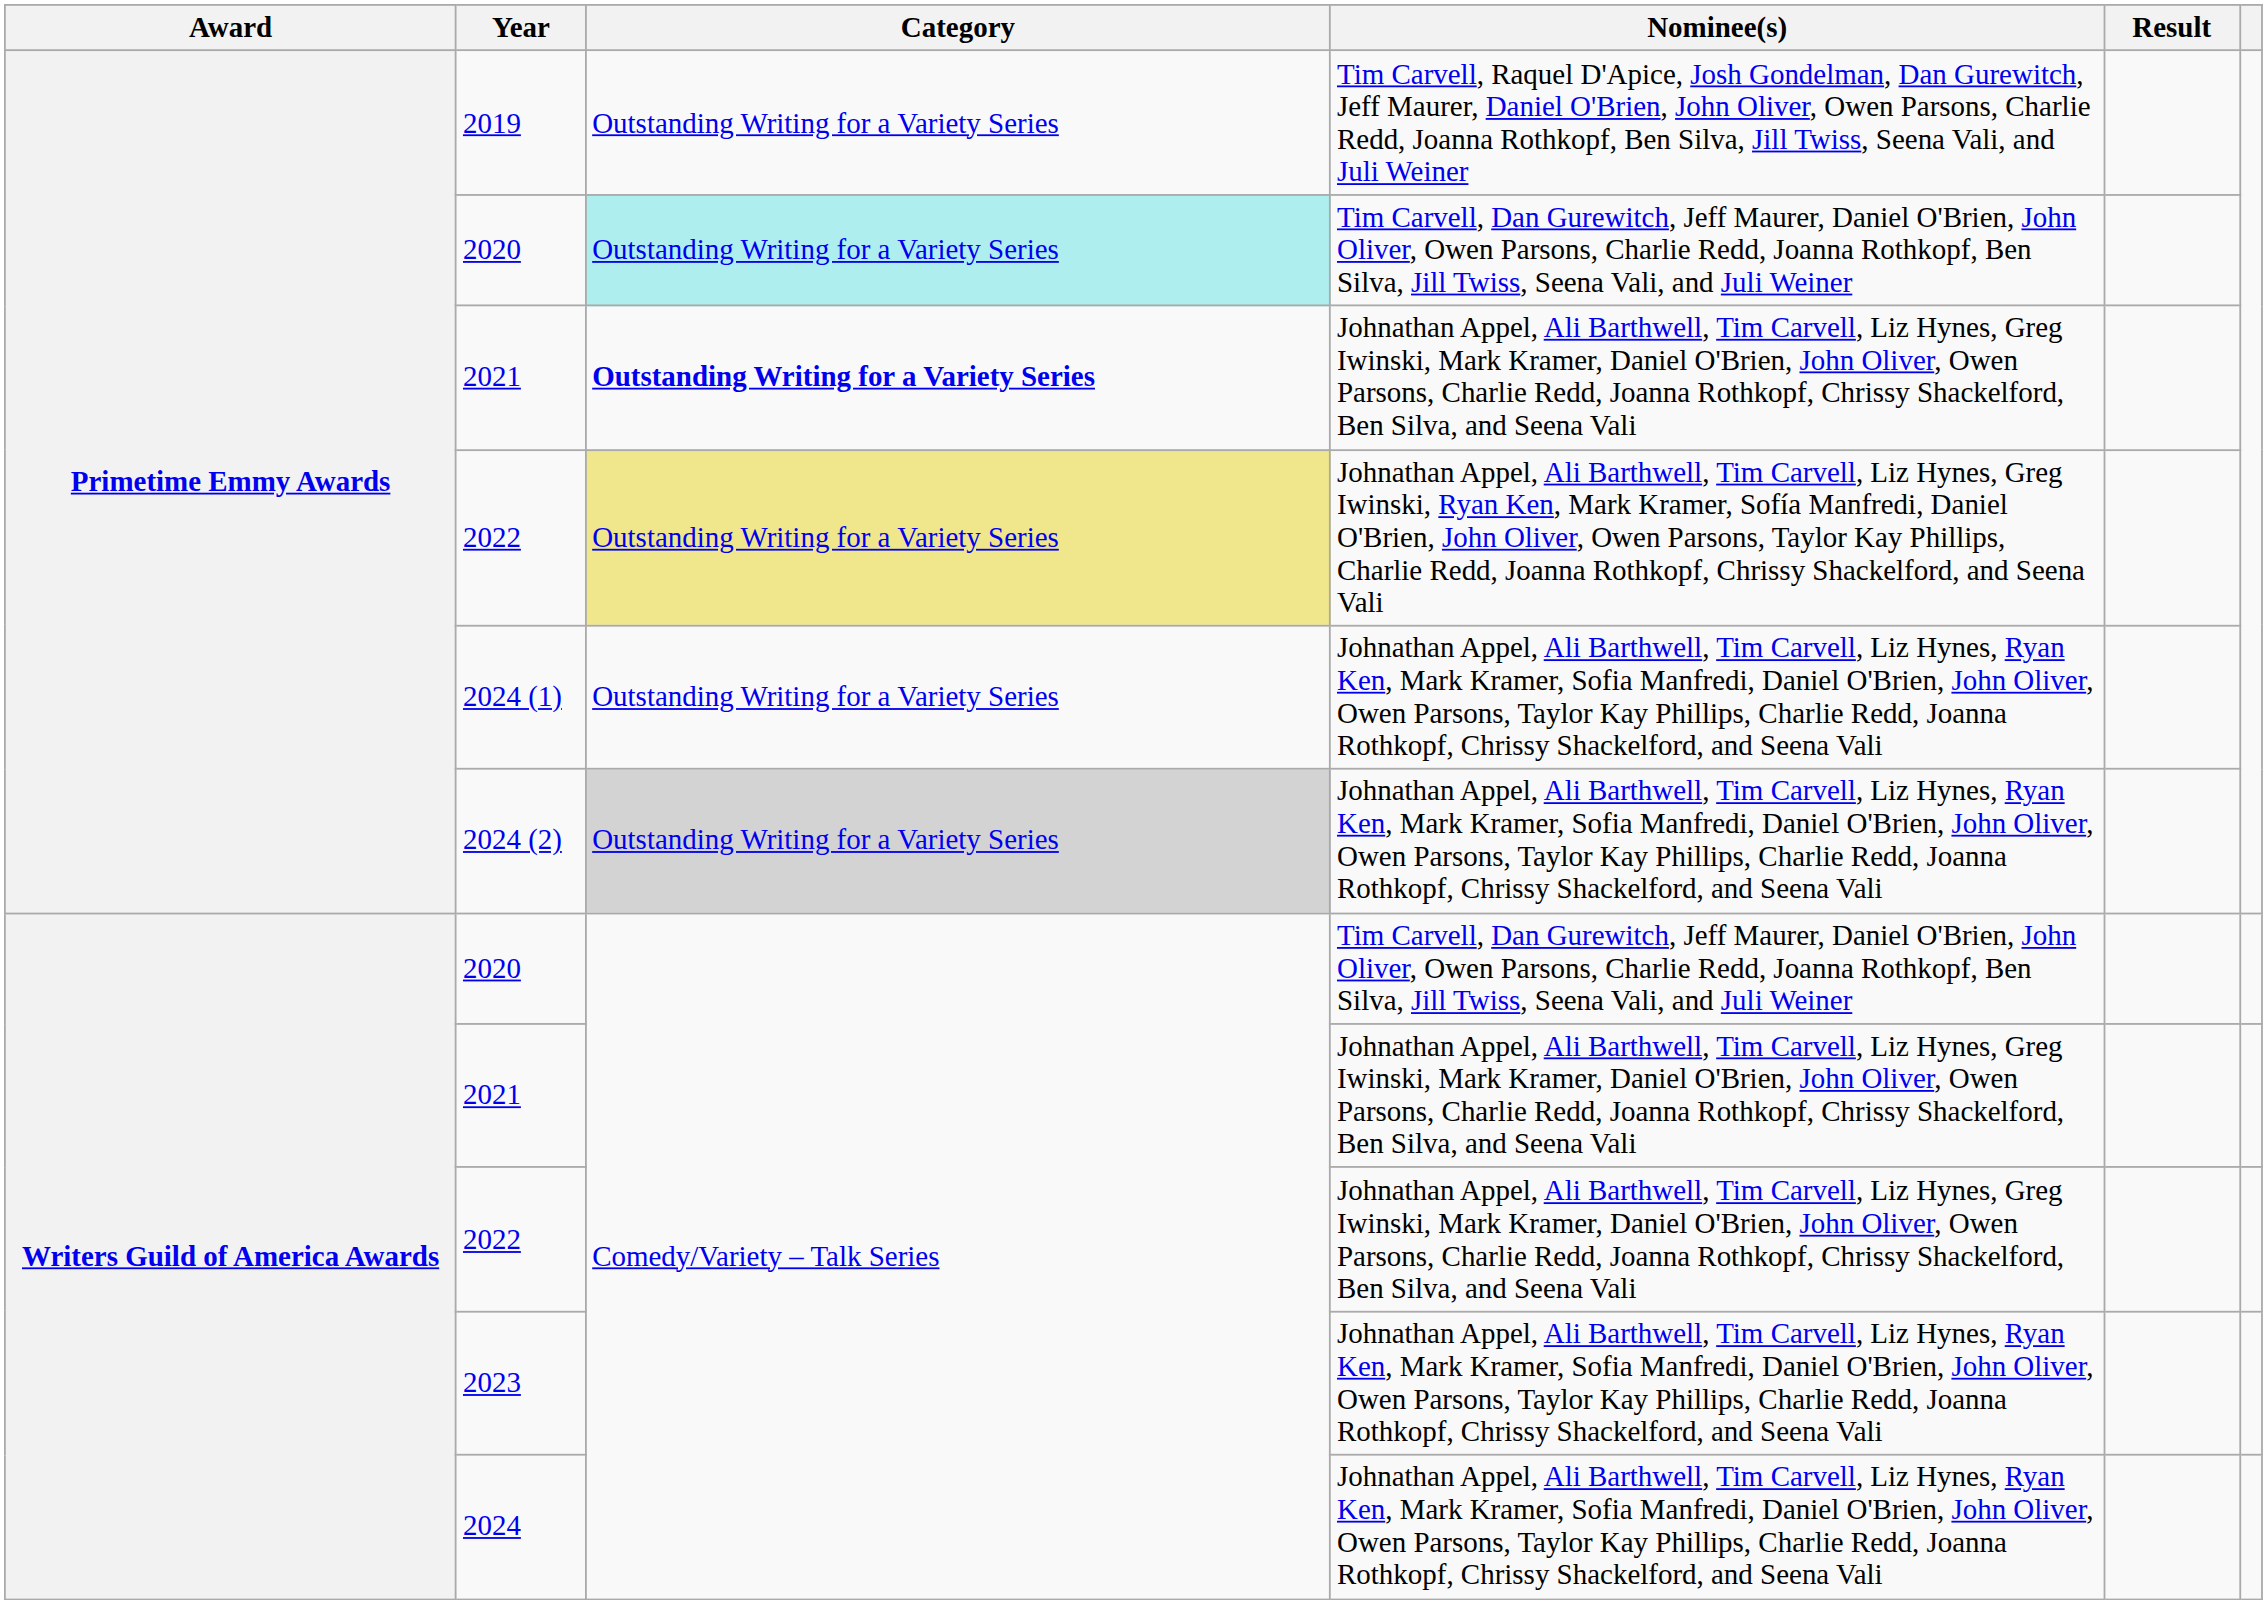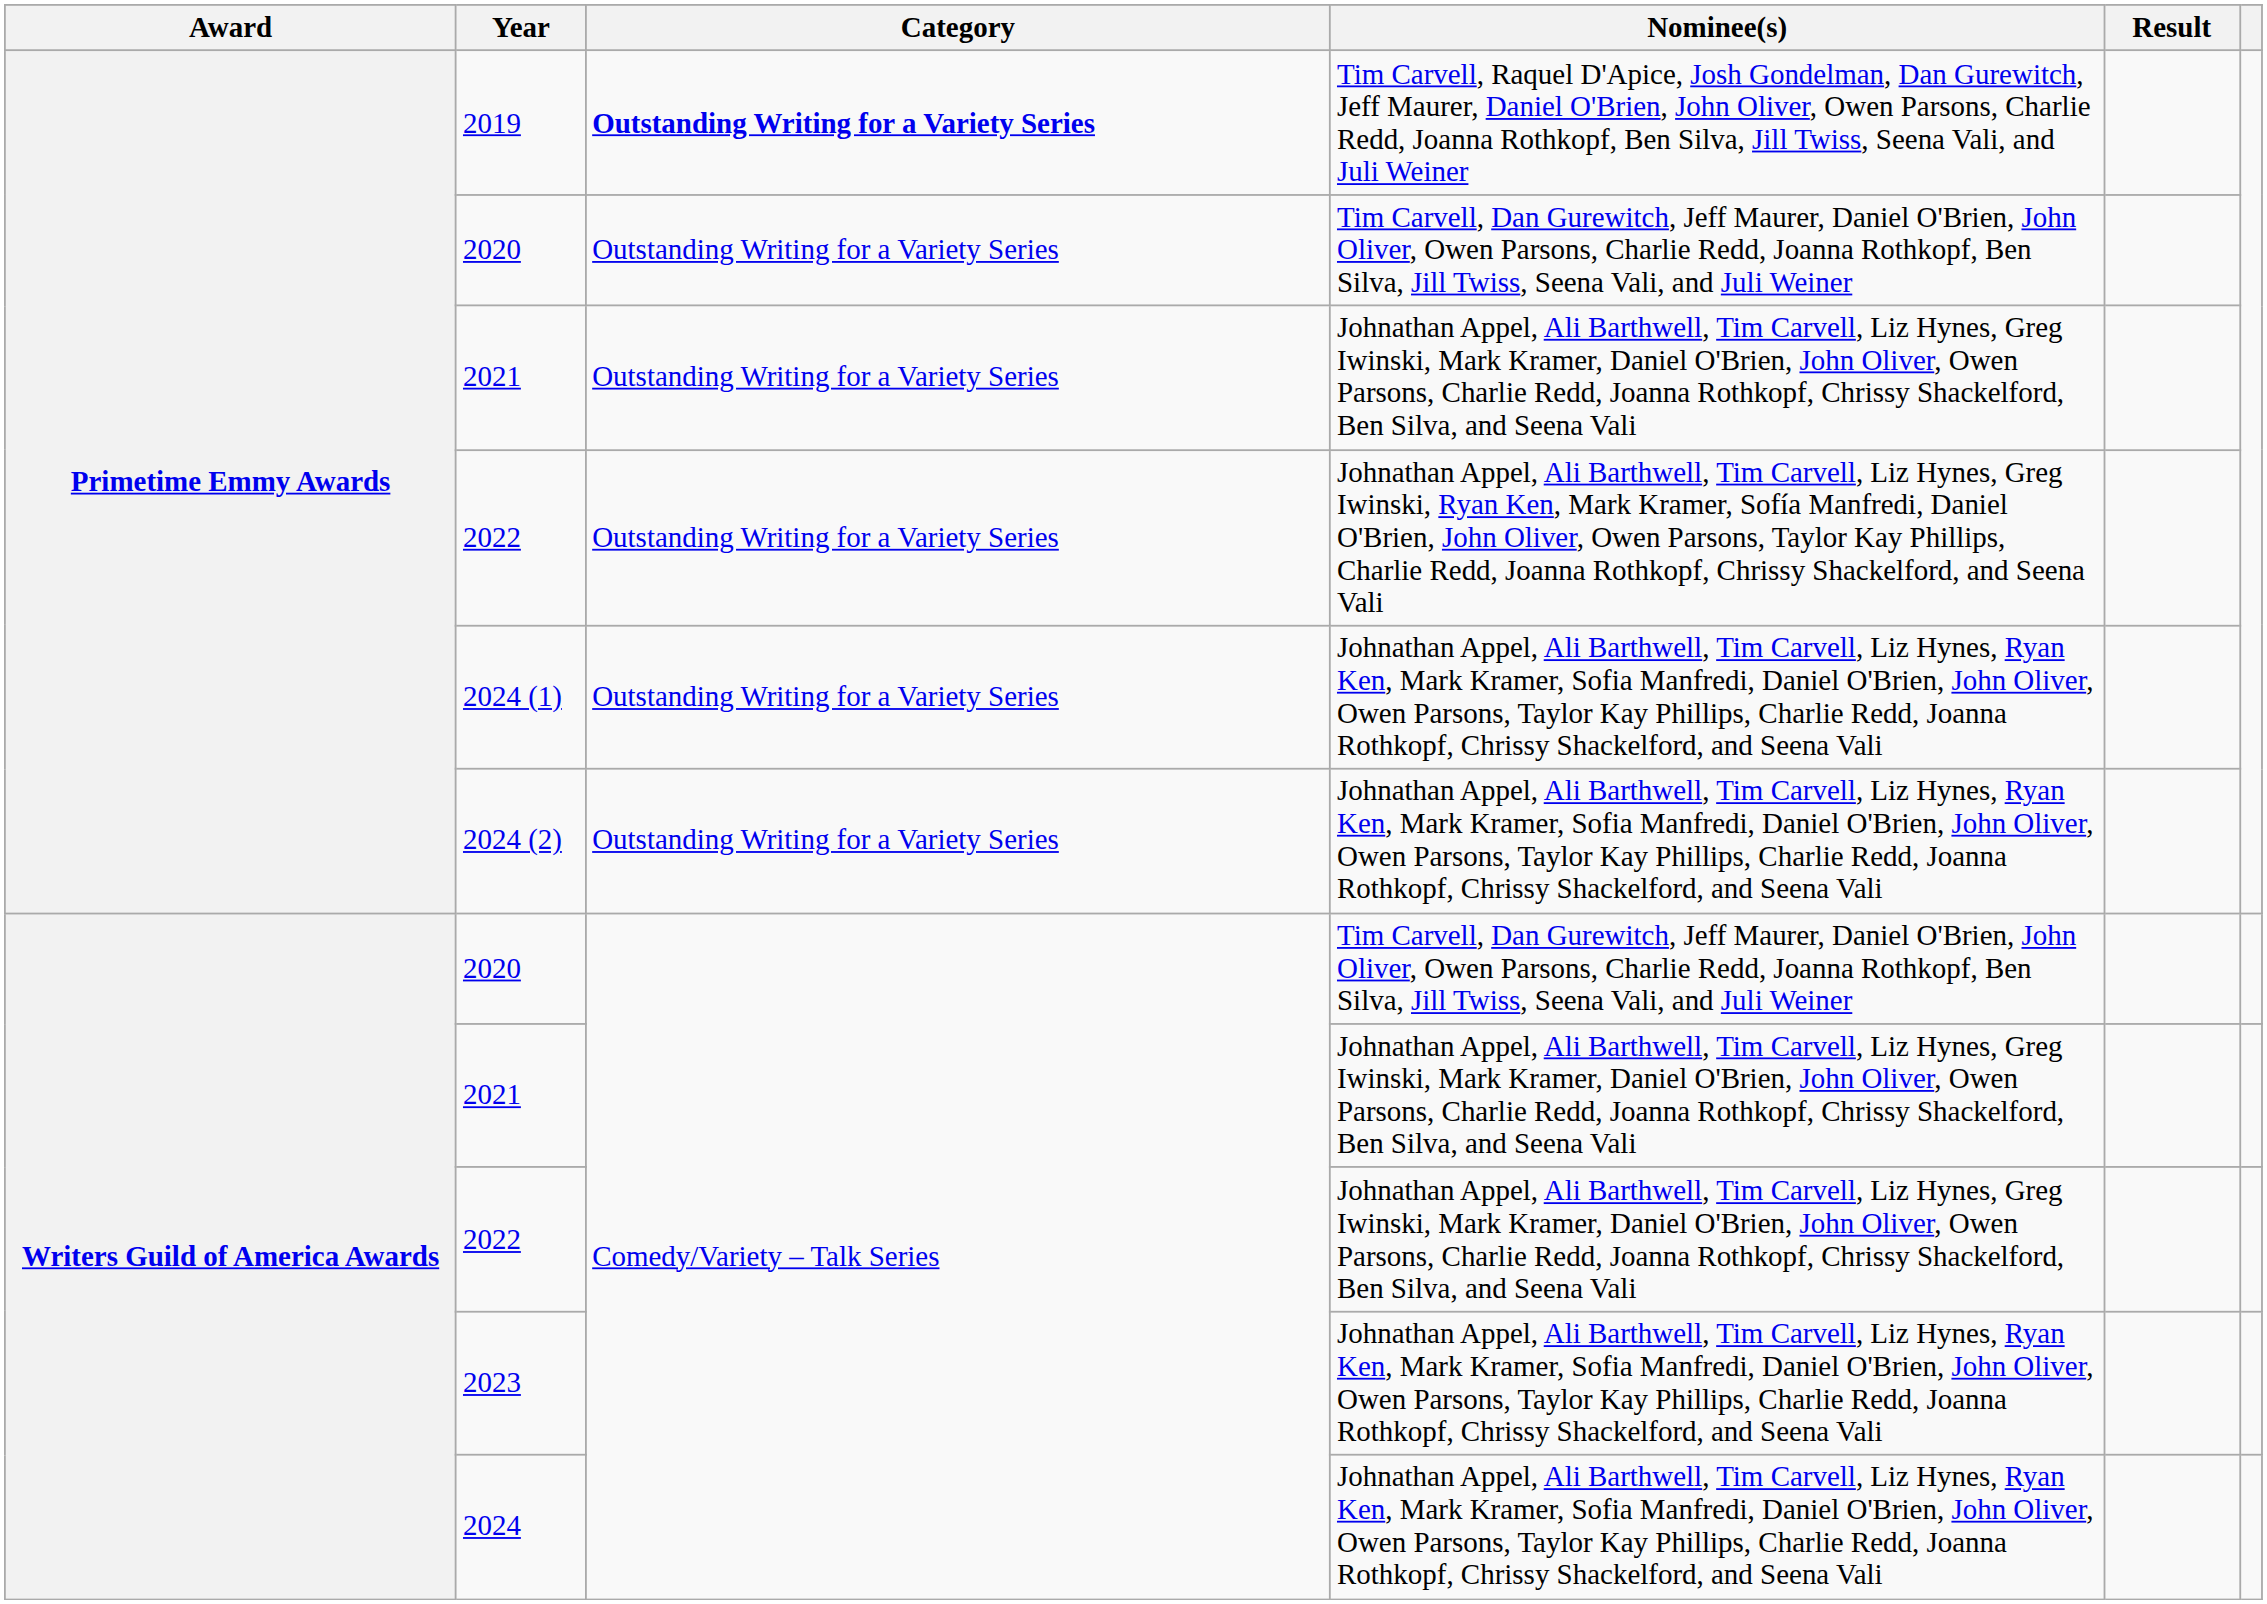(825, 122) normal -> (844, 122) bold
(825, 249) paleturquoise background -> (825, 249) no background
(844, 377) bold -> (825, 377) normal
(825, 536) khaki background -> (825, 536) no background
(825, 840) lightgrey background -> (825, 840) no background
